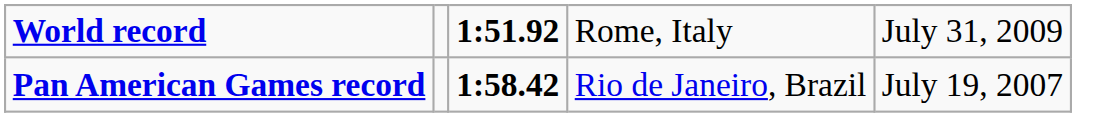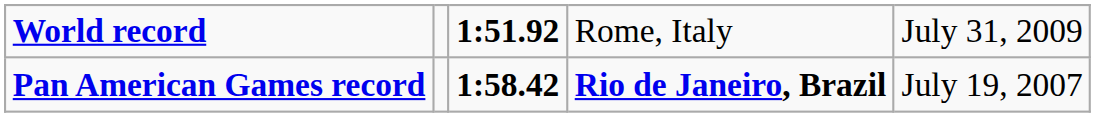(721, 84) normal -> (730, 84) bold
